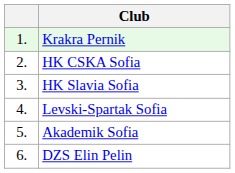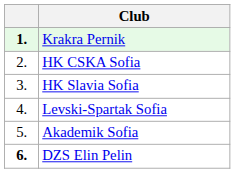(22, 39) normal -> (22, 39) bold
(22, 156) normal -> (22, 156) bold
